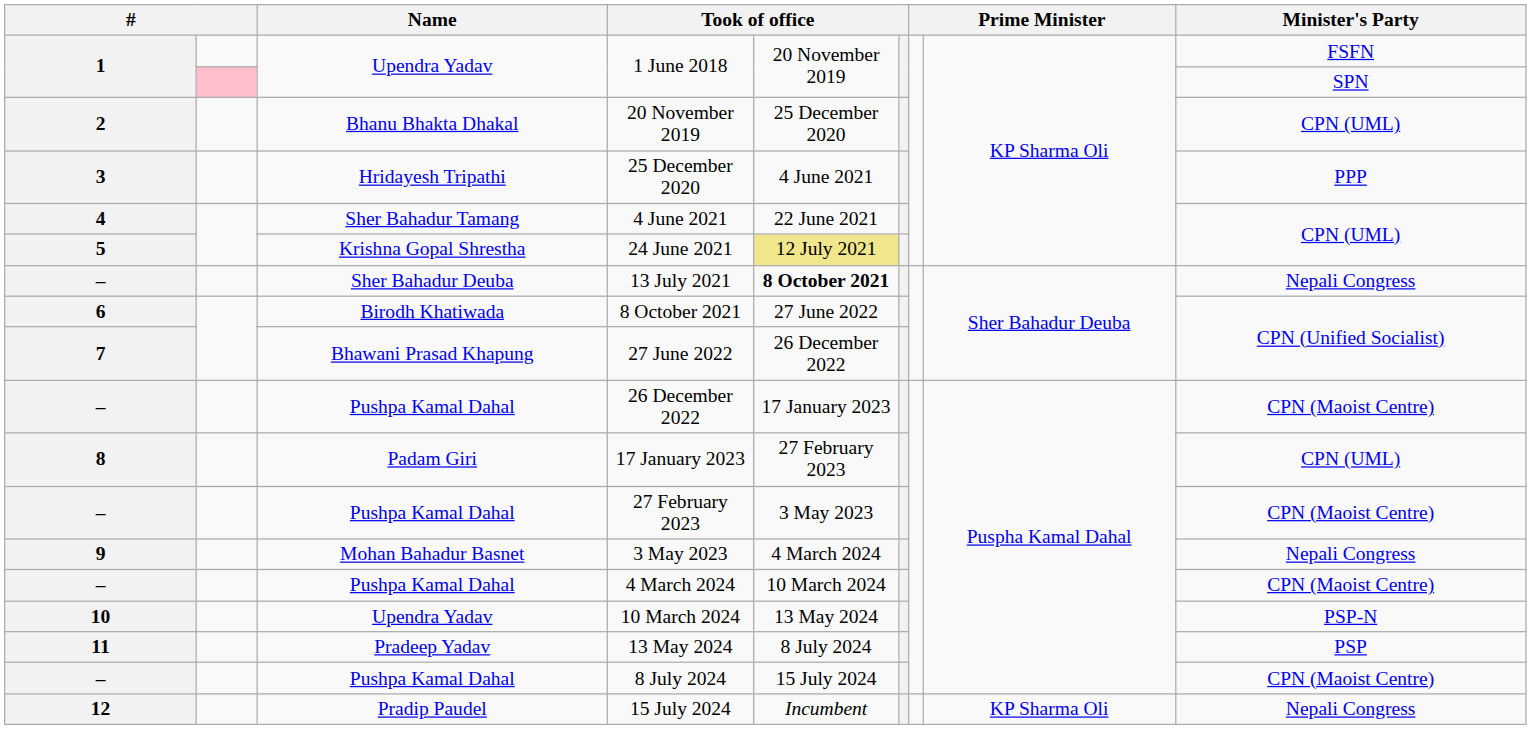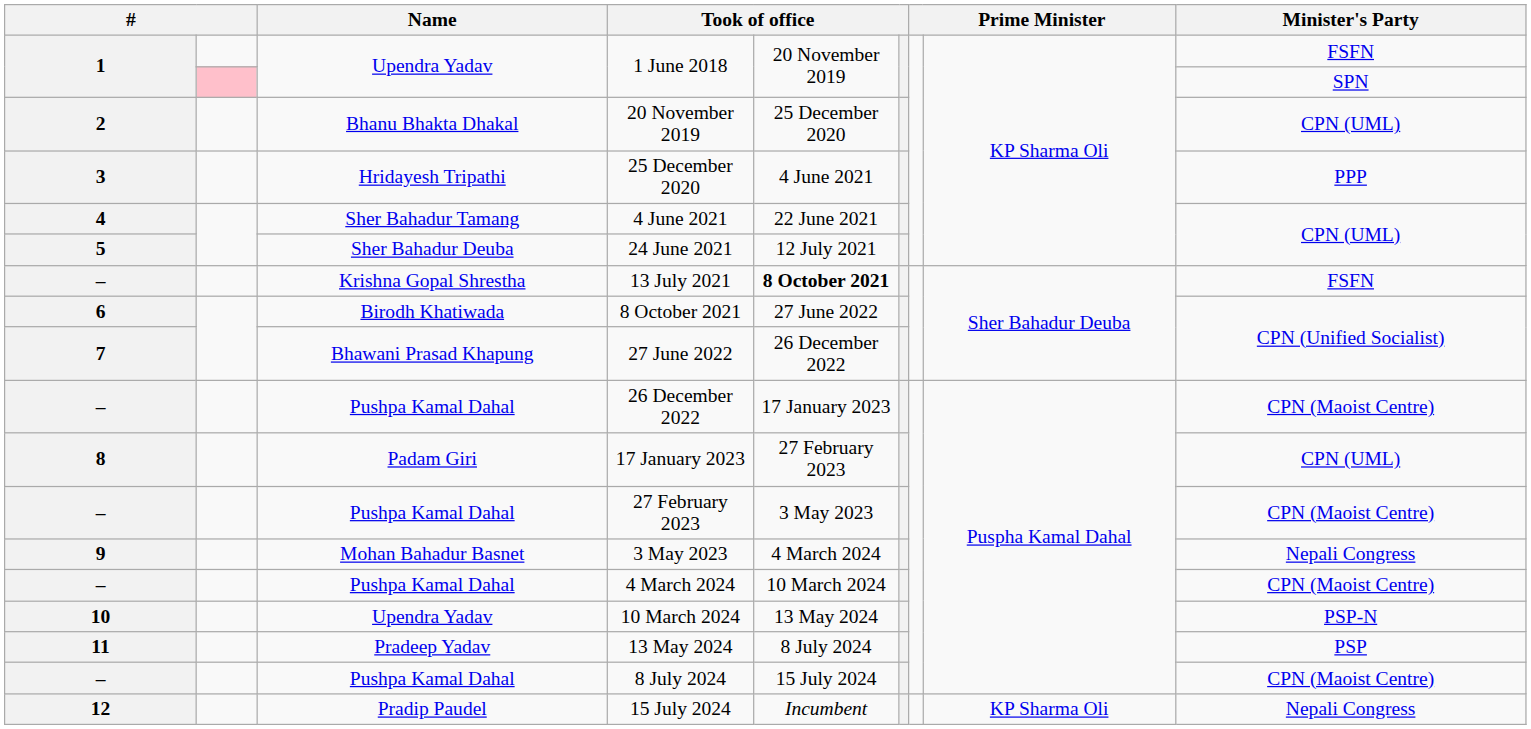(432, 249) Krishna Gopal Shrestha -> (432, 249) Sher Bahadur Deuba
(826, 249) khaki background -> (826, 249) no background
(432, 280) Sher Bahadur Deuba -> (432, 280) Krishna Gopal Shrestha
(1351, 280) Nepali Congress -> (1351, 280) FSFN
